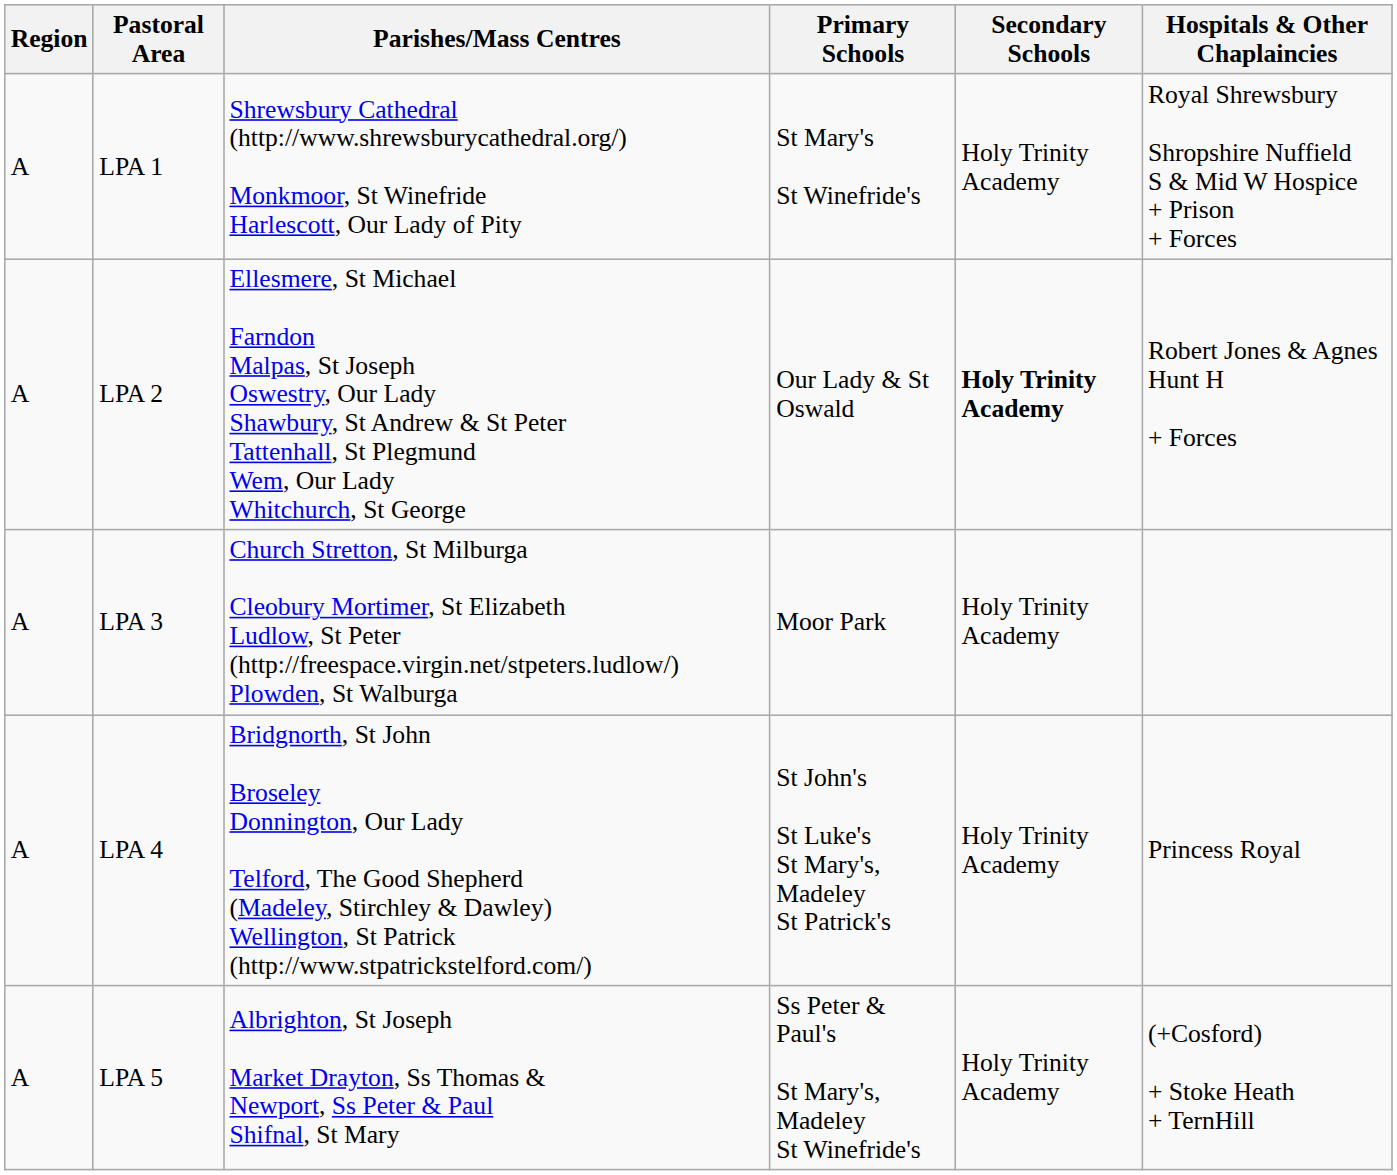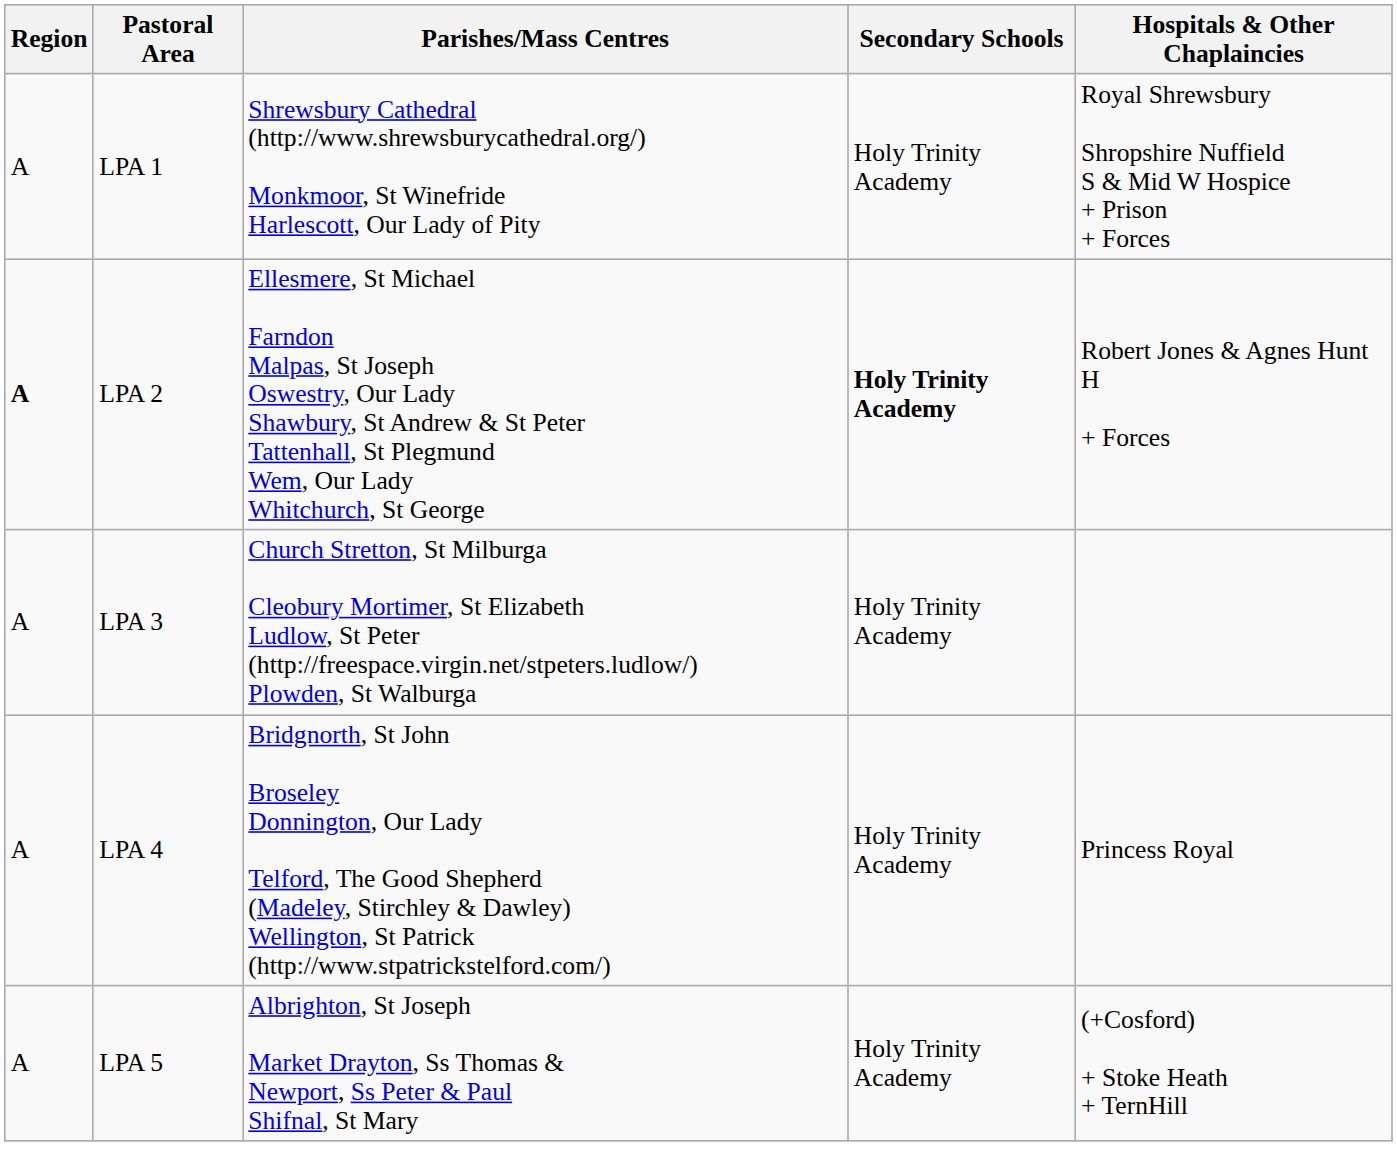- column: (863, 39)
(20, 394) normal -> (20, 394) bold
